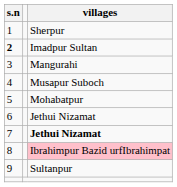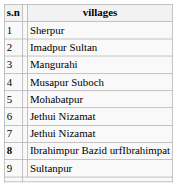(10, 47) bold -> (10, 47) normal
(65, 133) bold -> (63, 133) normal
(10, 151) normal -> (10, 151) bold
(100, 151) pink background -> (100, 151) no background
